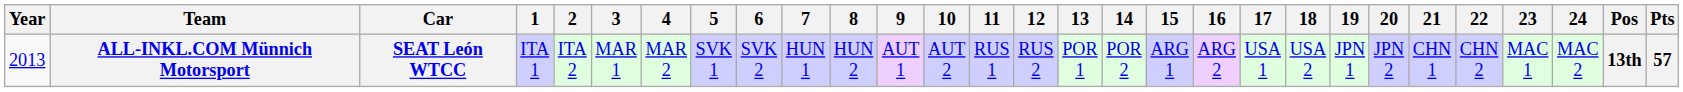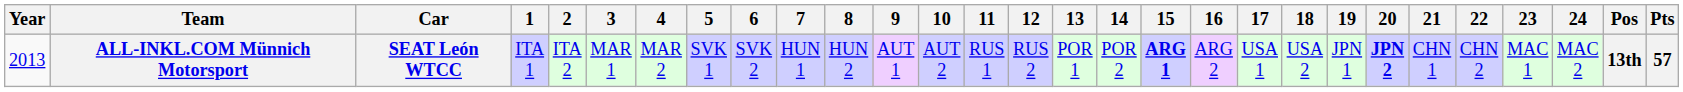(1170, 59) normal -> (1166, 59) bold
(1389, 59) normal -> (1387, 59) bold
